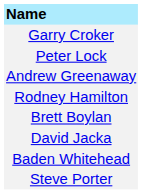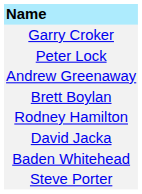(71, 97) Rodney Hamilton -> (71, 97) Brett Boylan
(71, 117) Brett Boylan -> (71, 117) Rodney Hamilton
